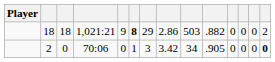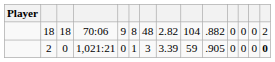(96, 31) 1,021:21 -> (96, 31) 70:06
(134, 31) bold -> (134, 31) normal
(148, 31) 29 -> (148, 31) 48
(168, 31) 2.86 -> (168, 31) 2.82
(192, 31) 503 -> (192, 31) 104
(96, 48) 70:06 -> (96, 48) 1,021:21
(168, 48) 3.42 -> (168, 48) 3.39
(192, 48) 34 -> (192, 48) 59
